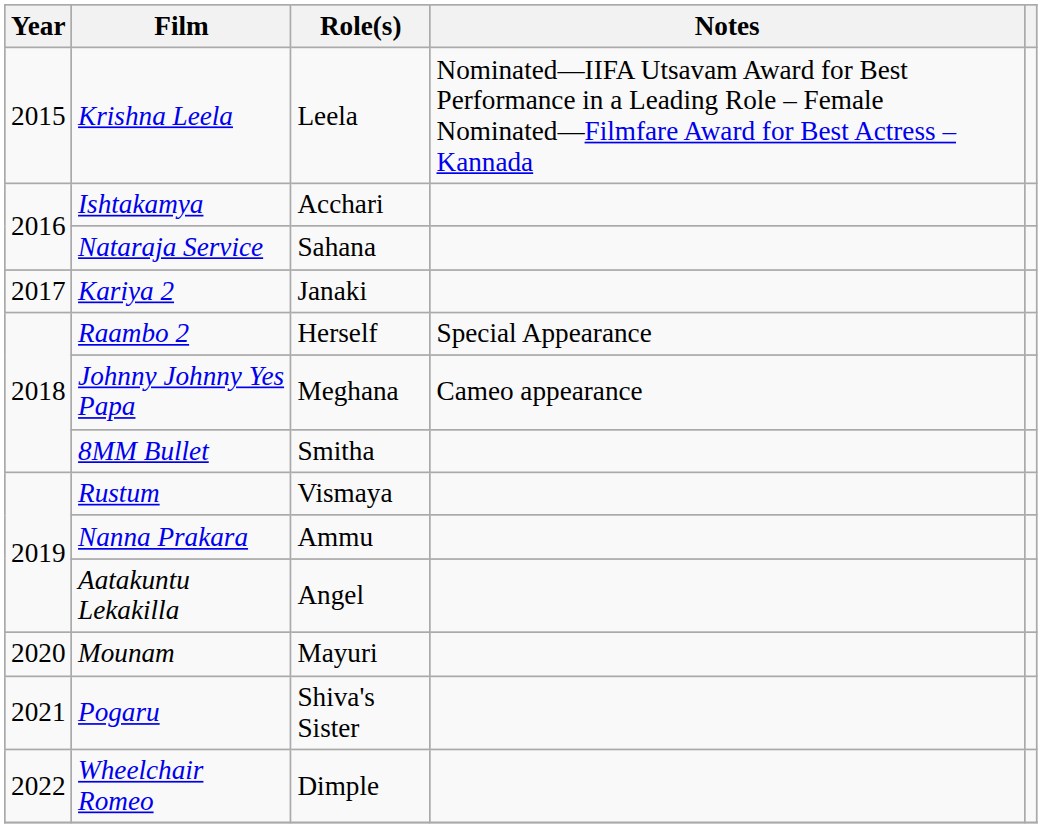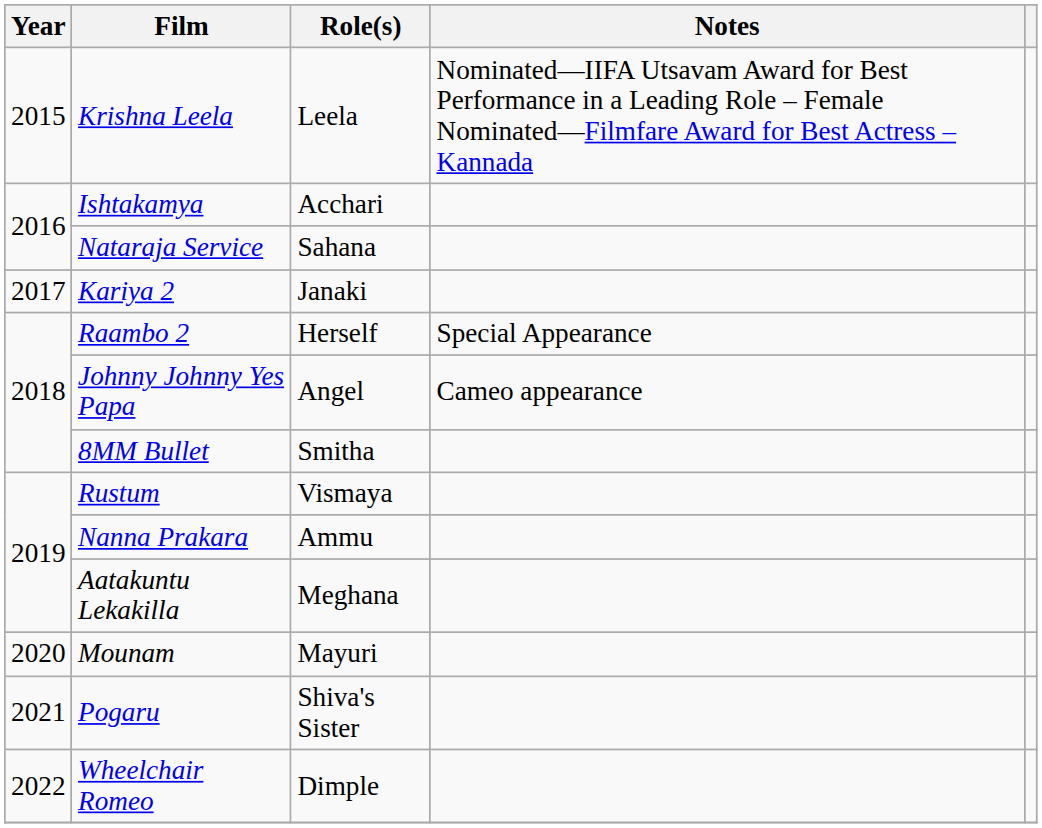(348, 391) Meghana -> (331, 391) Angel
(331, 595) Angel -> (348, 595) Meghana
